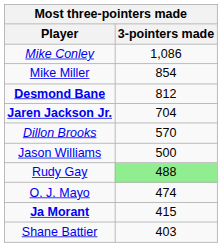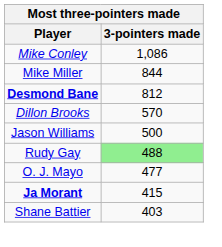(166, 73) 854 -> (152, 73) 844
- row: (60, 113)
(166, 192) 474 -> (152, 172) 477
